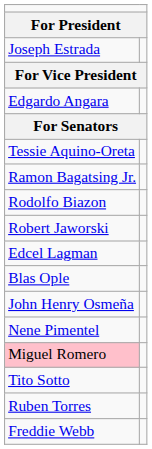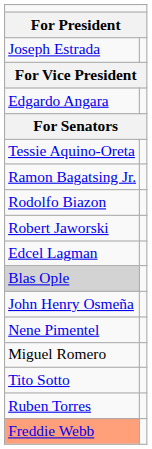(39, 278) no background -> (39, 278) lightgrey background
(57, 355) pink background -> (57, 355) no background
(51, 431) no background -> (51, 431) lightsalmon background
